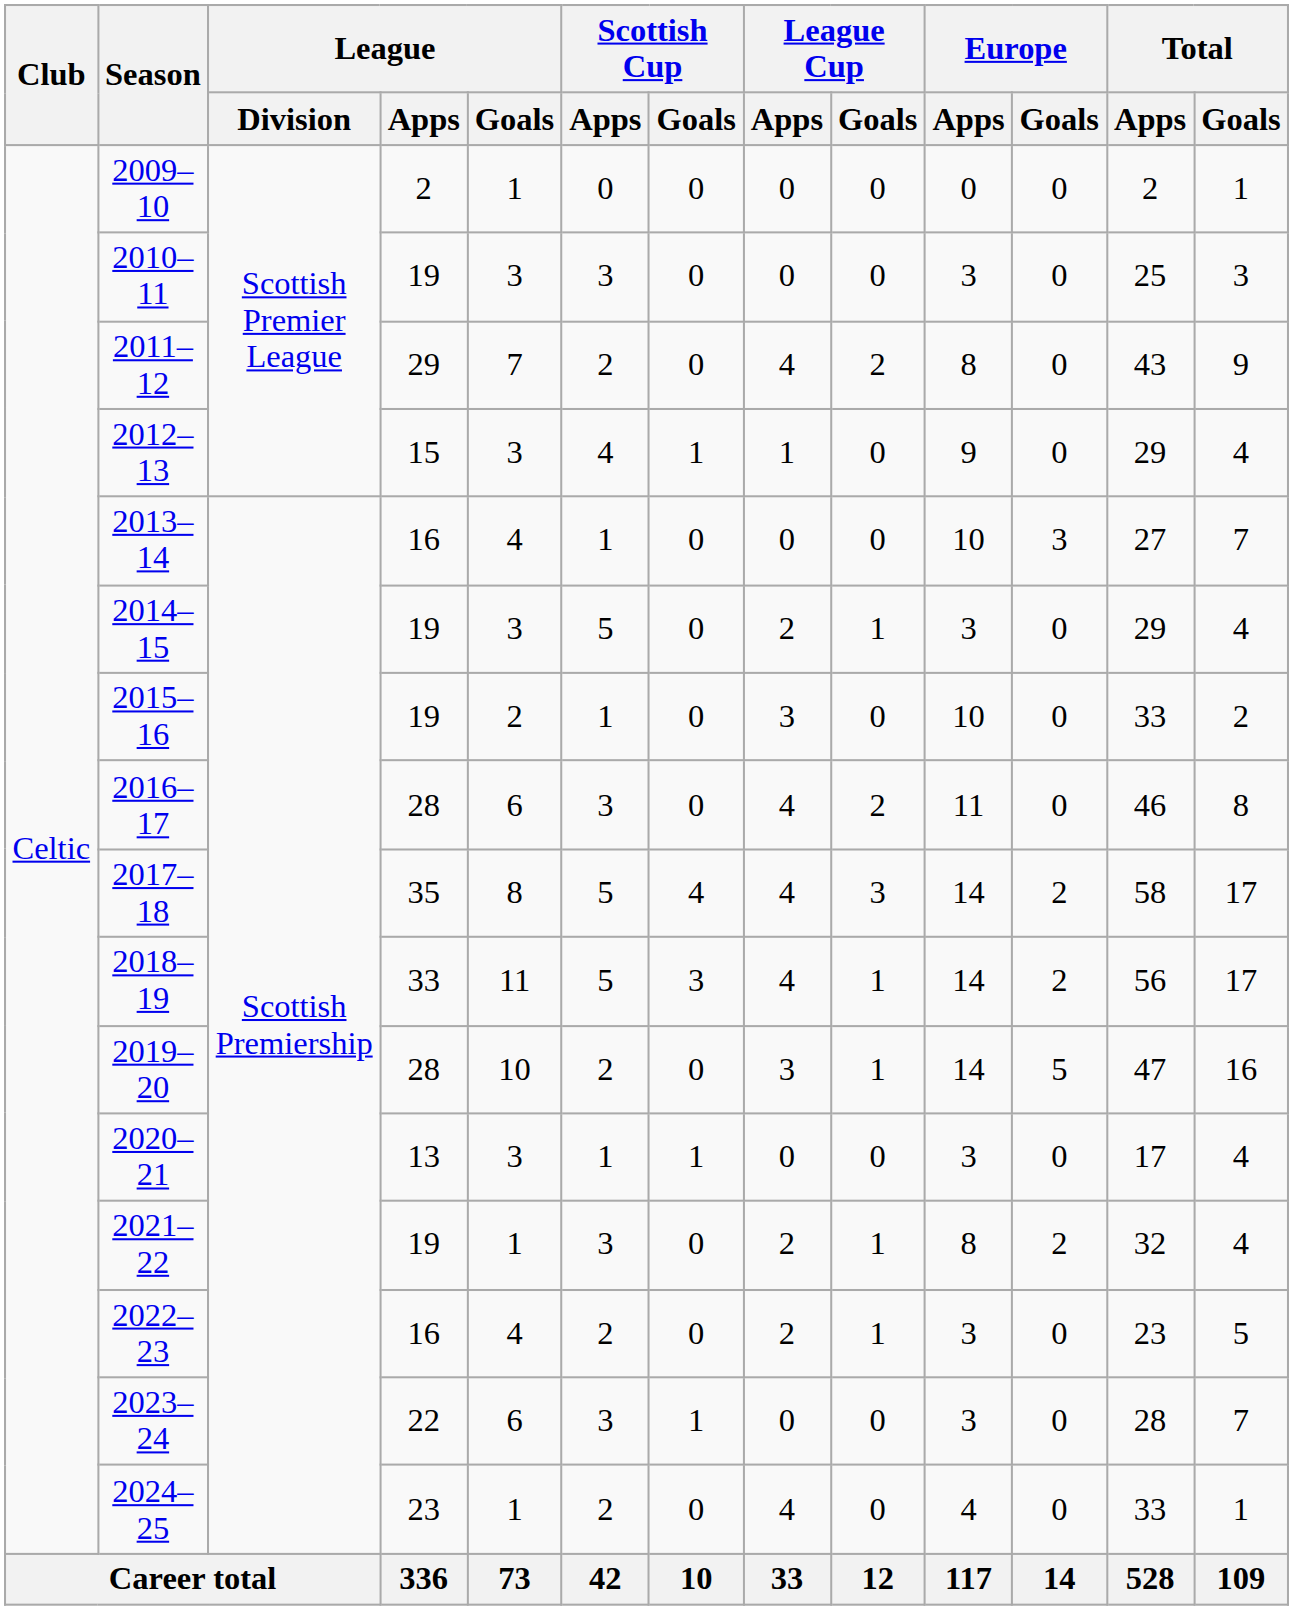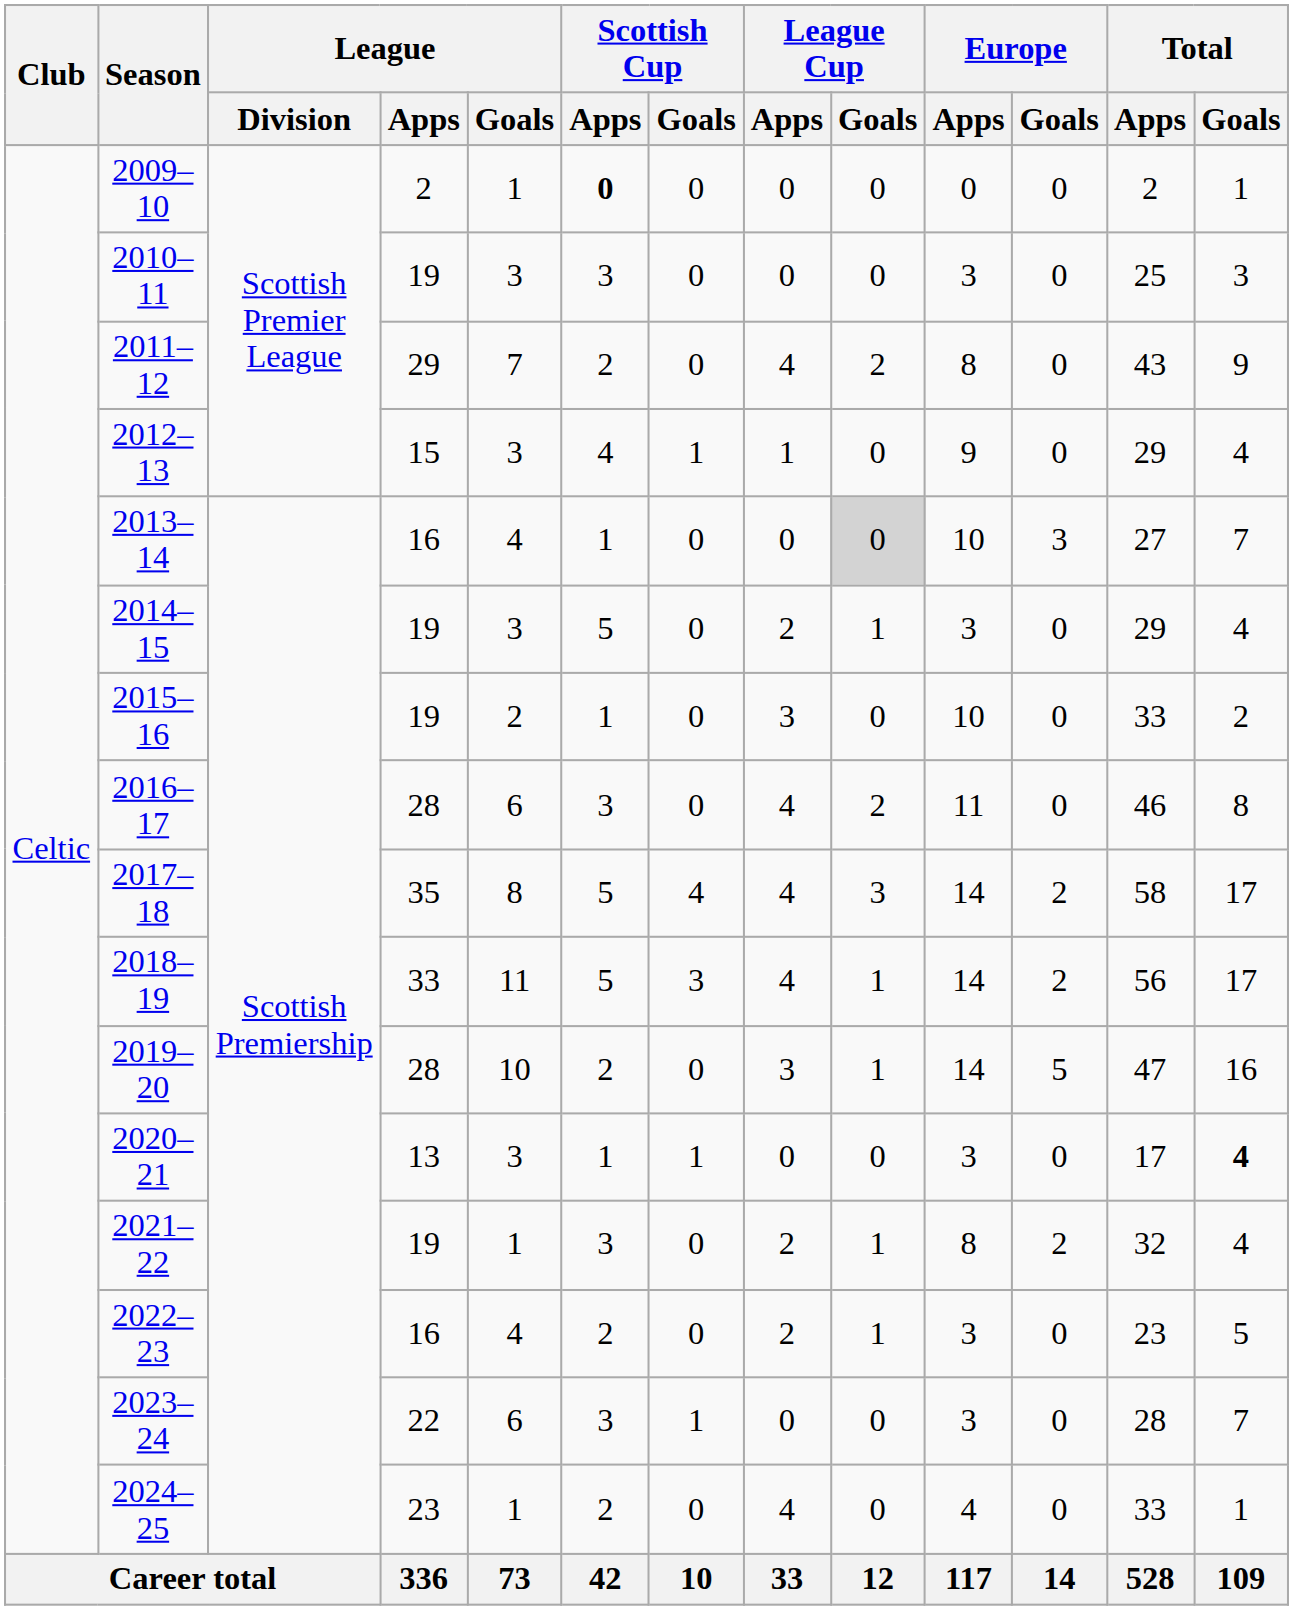(605, 188) normal -> (605, 188) bold
(878, 540) no background -> (878, 540) lightgrey background
(1241, 1156) normal -> (1241, 1156) bold
